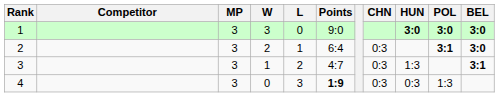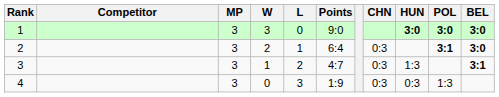(336, 83) bold -> (336, 83) normal
